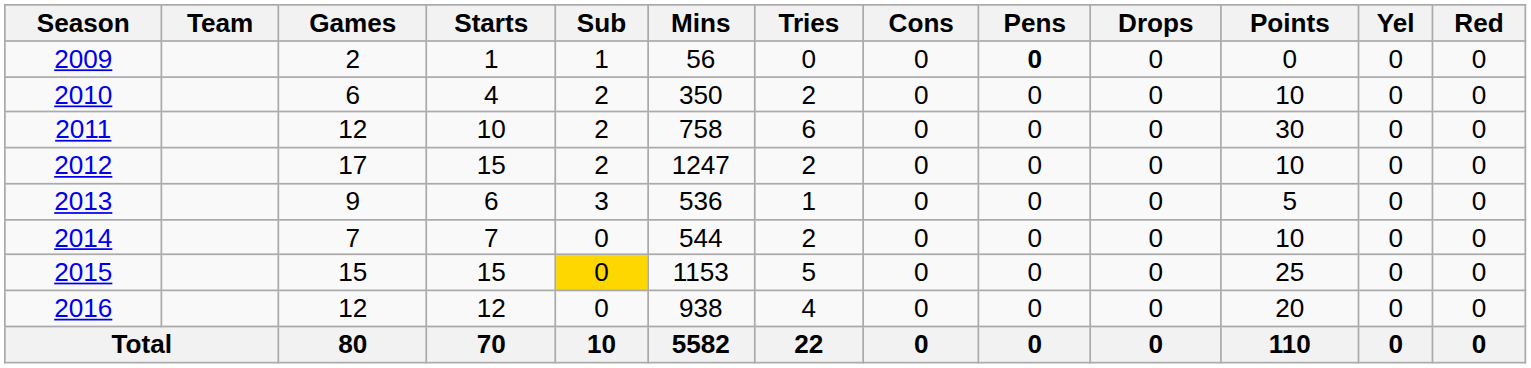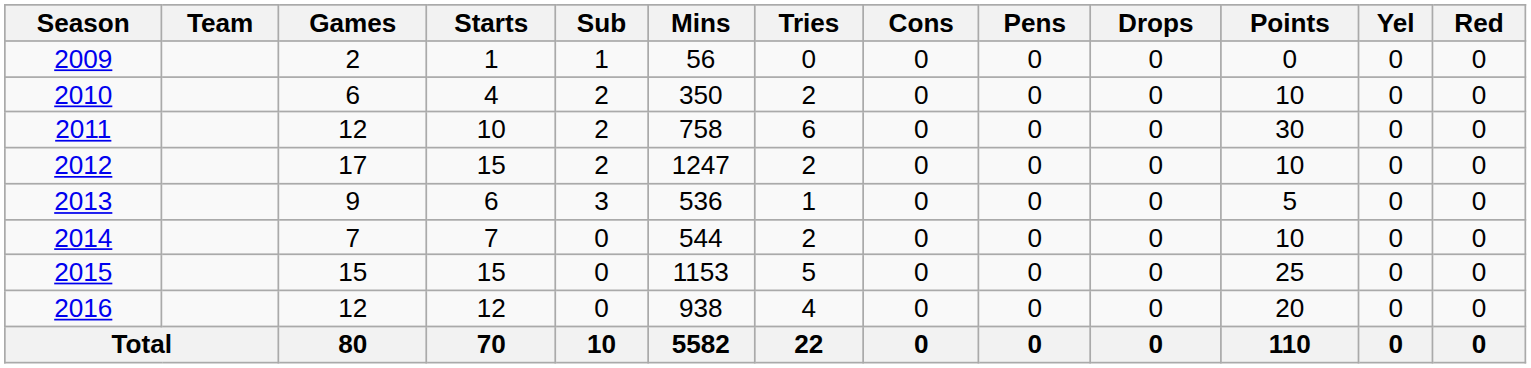(1035, 58) bold -> (1035, 58) normal
(601, 272) gold background -> (601, 272) no background
